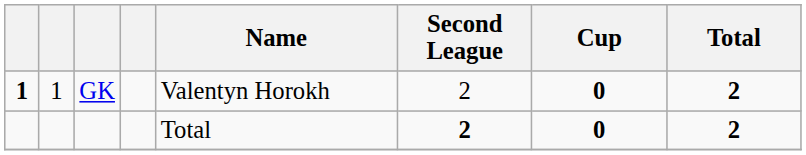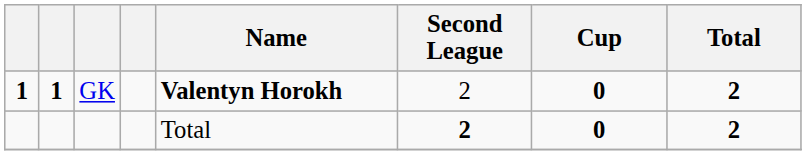(56, 90) normal -> (56, 90) bold
(245, 90) normal -> (251, 90) bold
